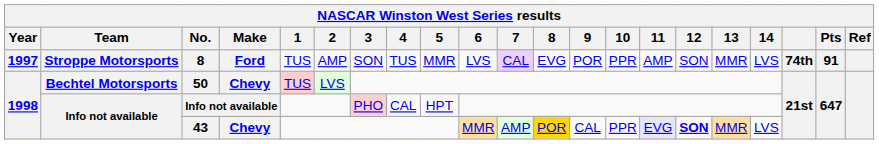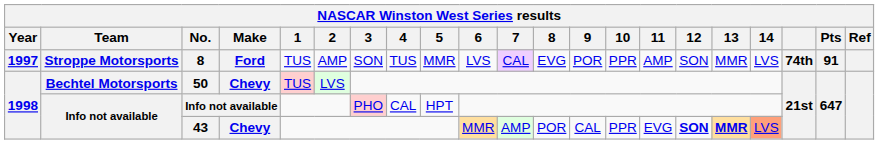(552, 128) gold background -> (552, 128) no background
(658, 128) lavender background -> (658, 128) no background
(731, 128) normal -> (731, 128) bold
(766, 128) no background -> (766, 128) lightsalmon background
